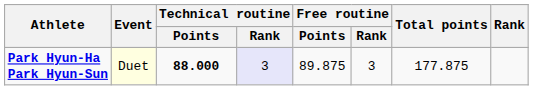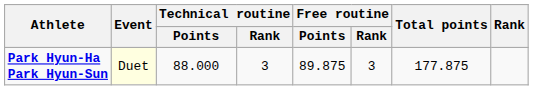(196, 66) bold -> (196, 66) normal
(265, 66) lavender background -> (265, 66) no background
